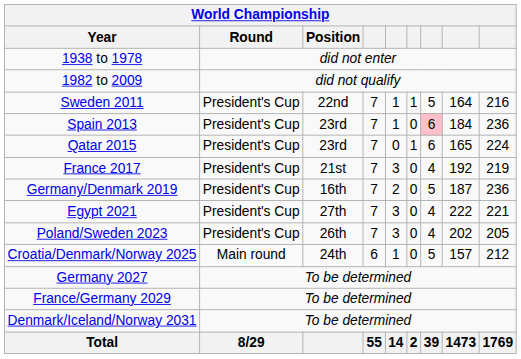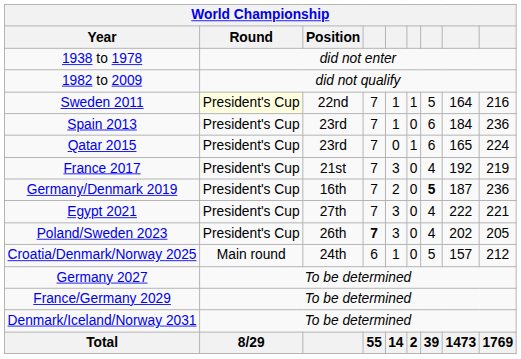(251, 102) no background -> (251, 102) lightyellow background
(431, 124) pink background -> (431, 124) no background
(431, 189) normal -> (431, 189) bold
(374, 233) normal -> (374, 233) bold
